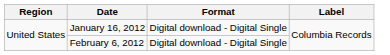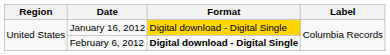(218, 27) no background -> (218, 27) gold background
(218, 43) normal -> (224, 43) bold
